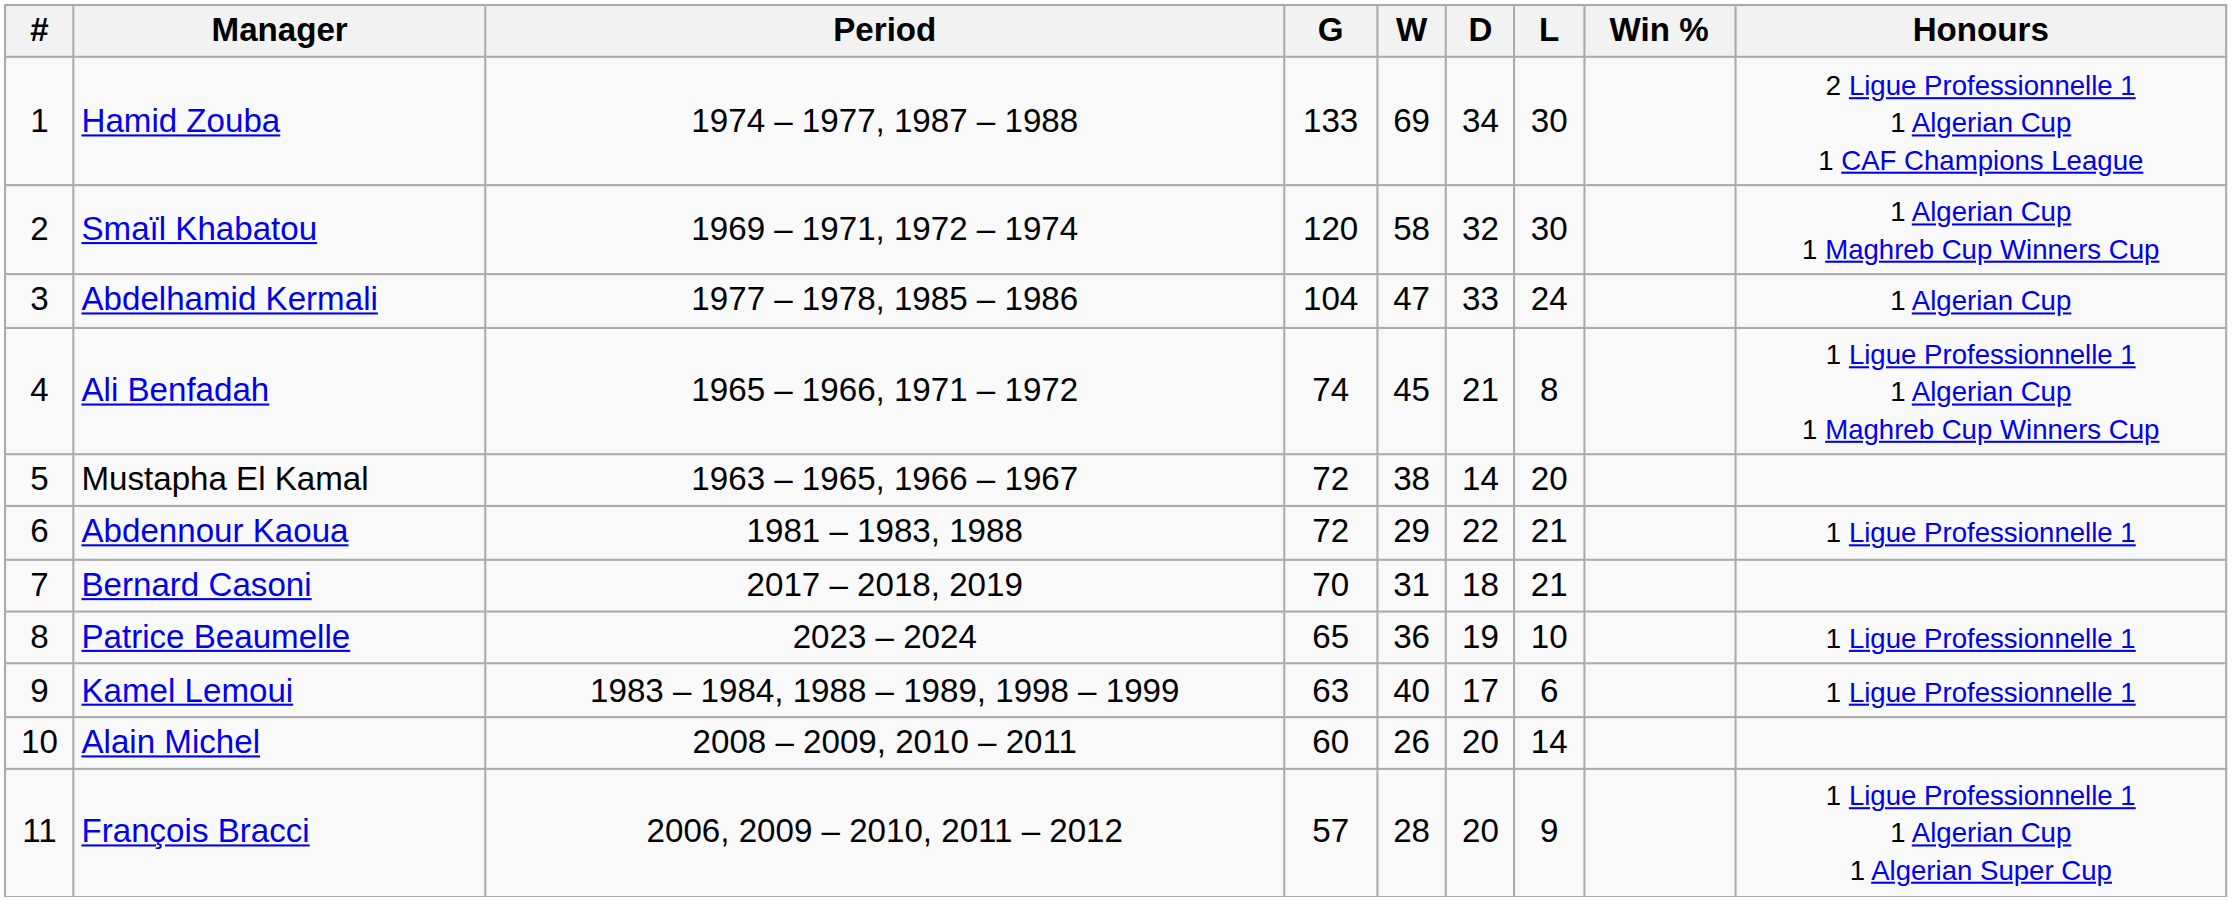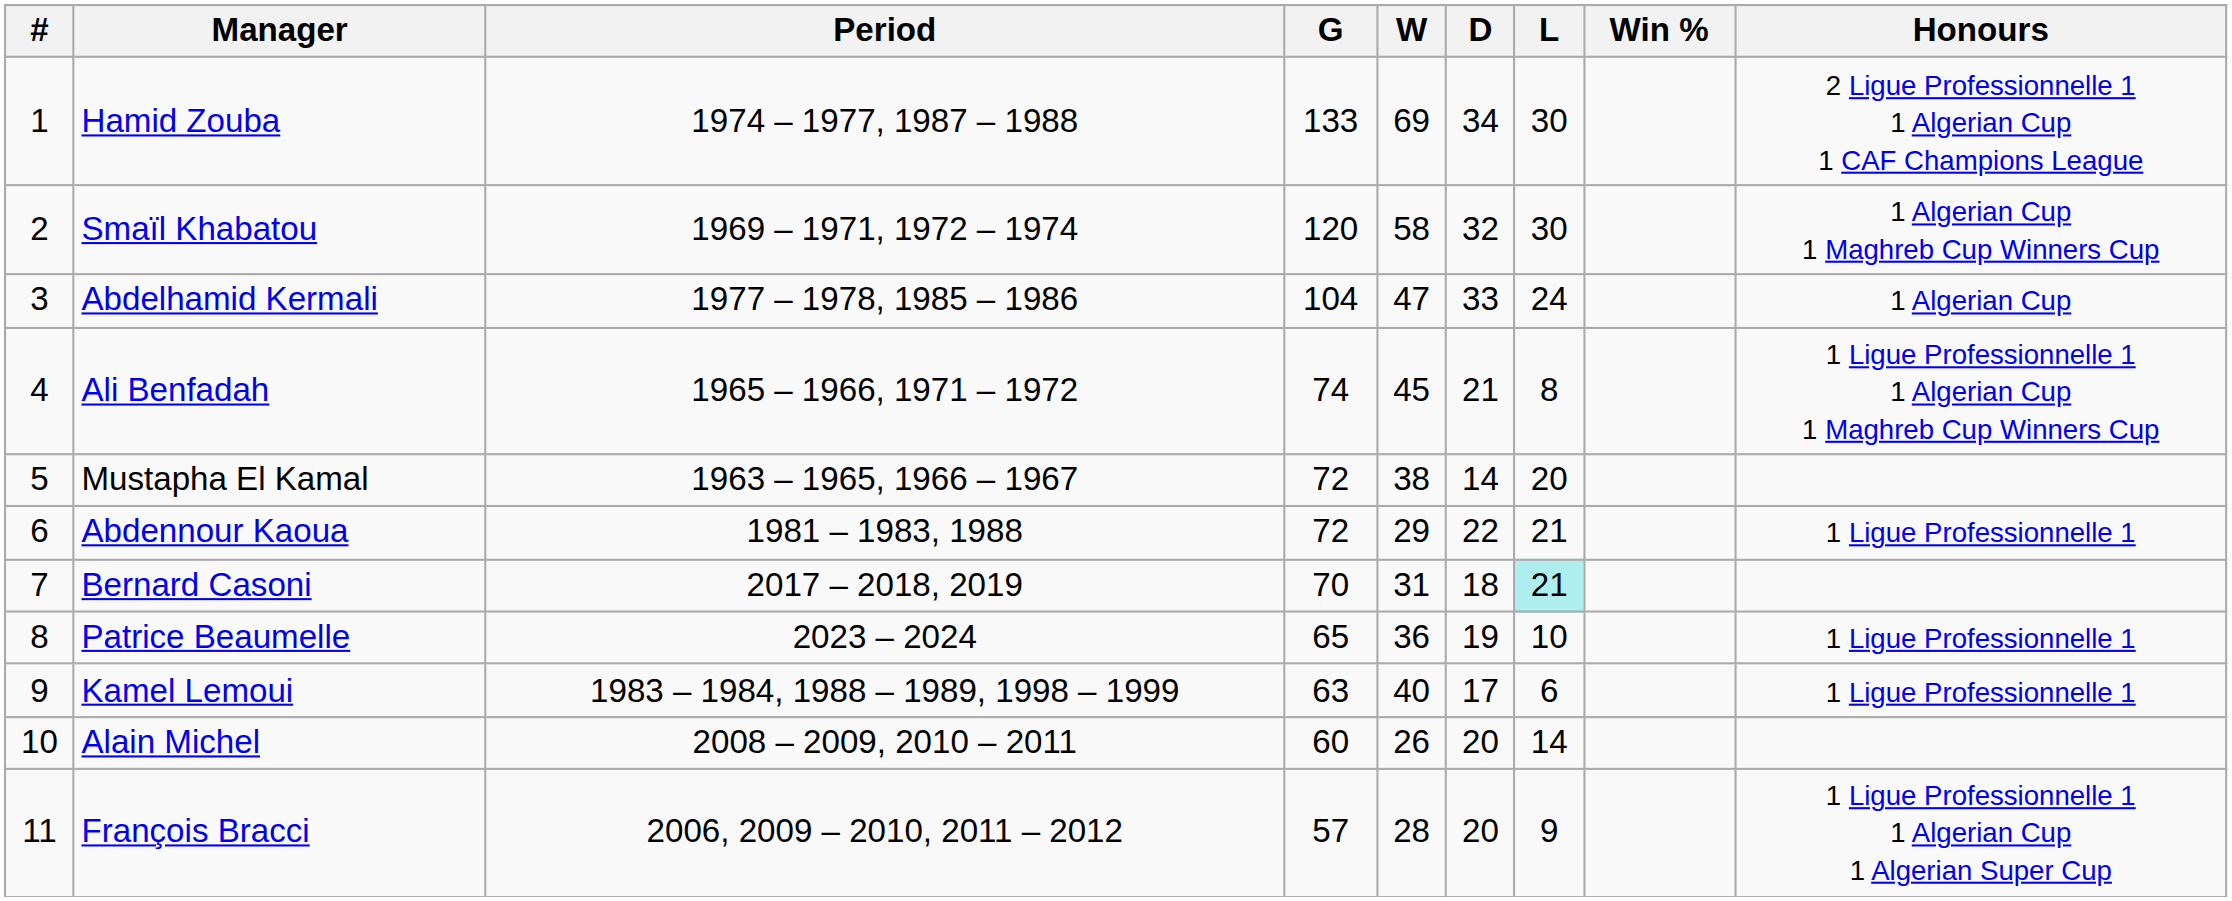(1549, 584) no background -> (1549, 584) paleturquoise background
